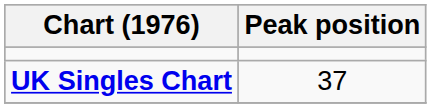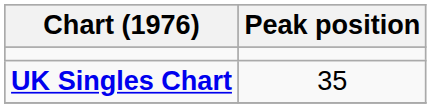(332, 81) 37 -> (332, 81) 35
